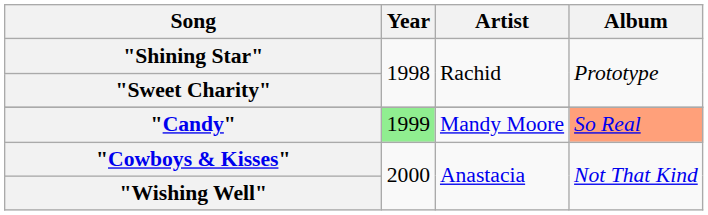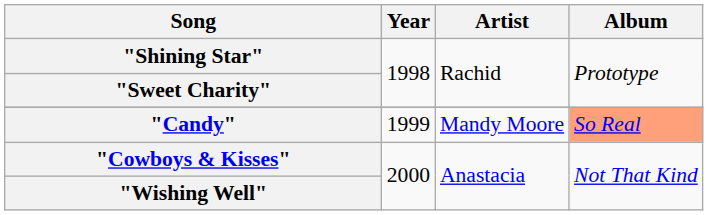(408, 124) lightgreen background -> (408, 124) no background
